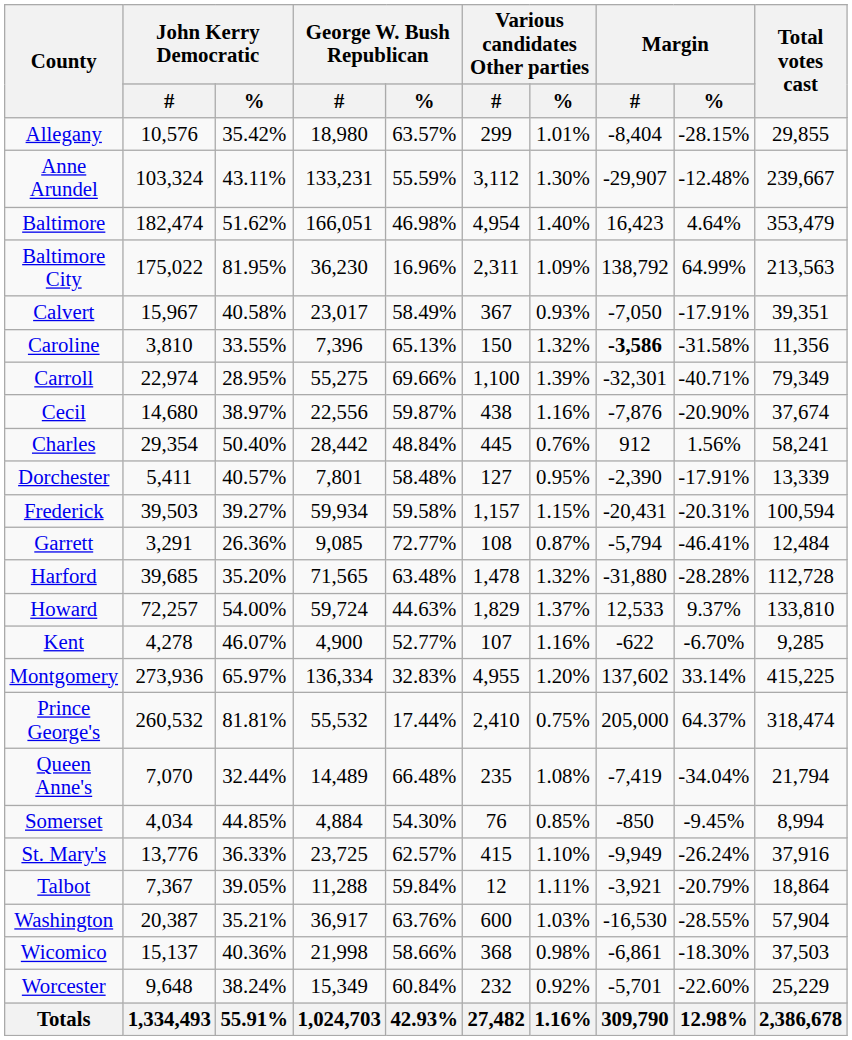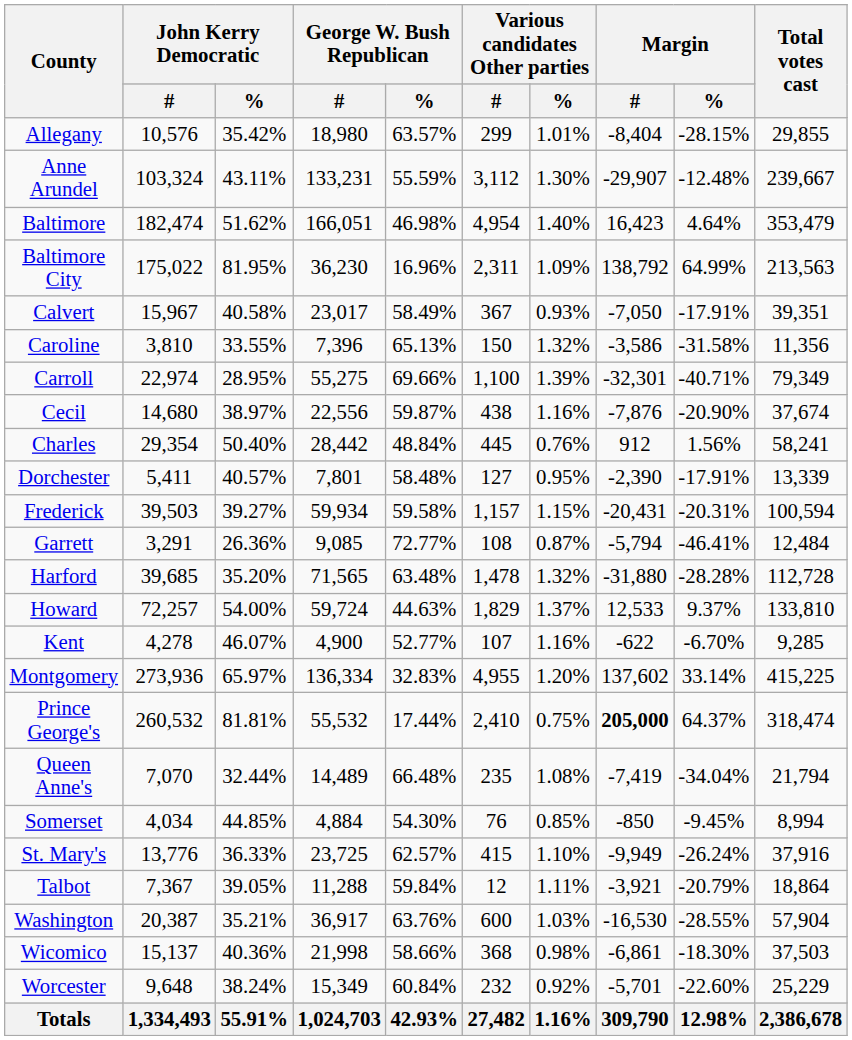(635, 345) bold -> (635, 345) normal
(635, 720) normal -> (635, 720) bold
